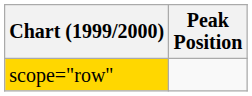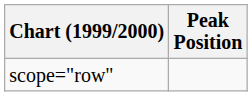(61, 74) gold background -> (61, 74) no background
